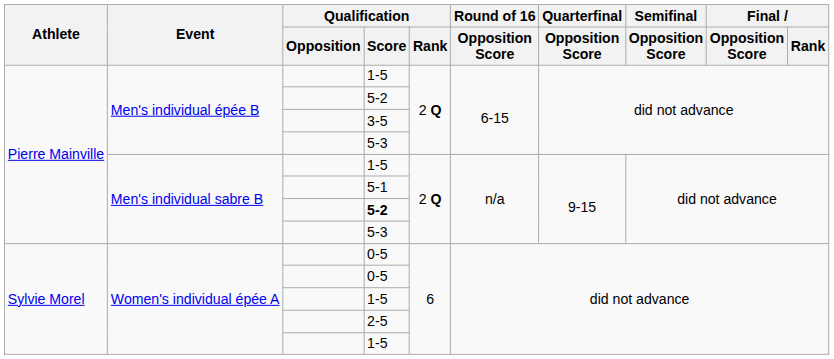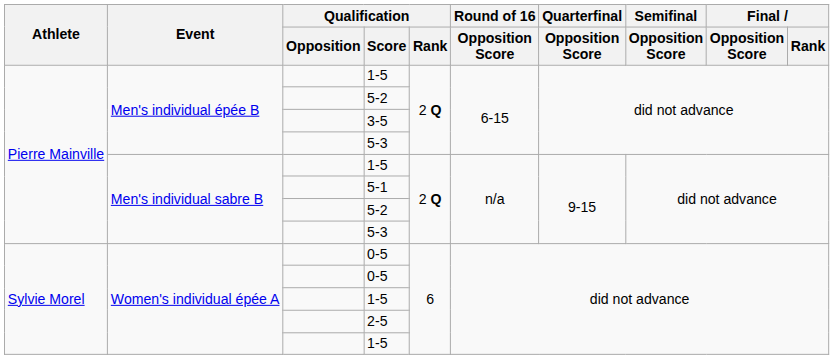(377, 210) bold -> (377, 210) normal
